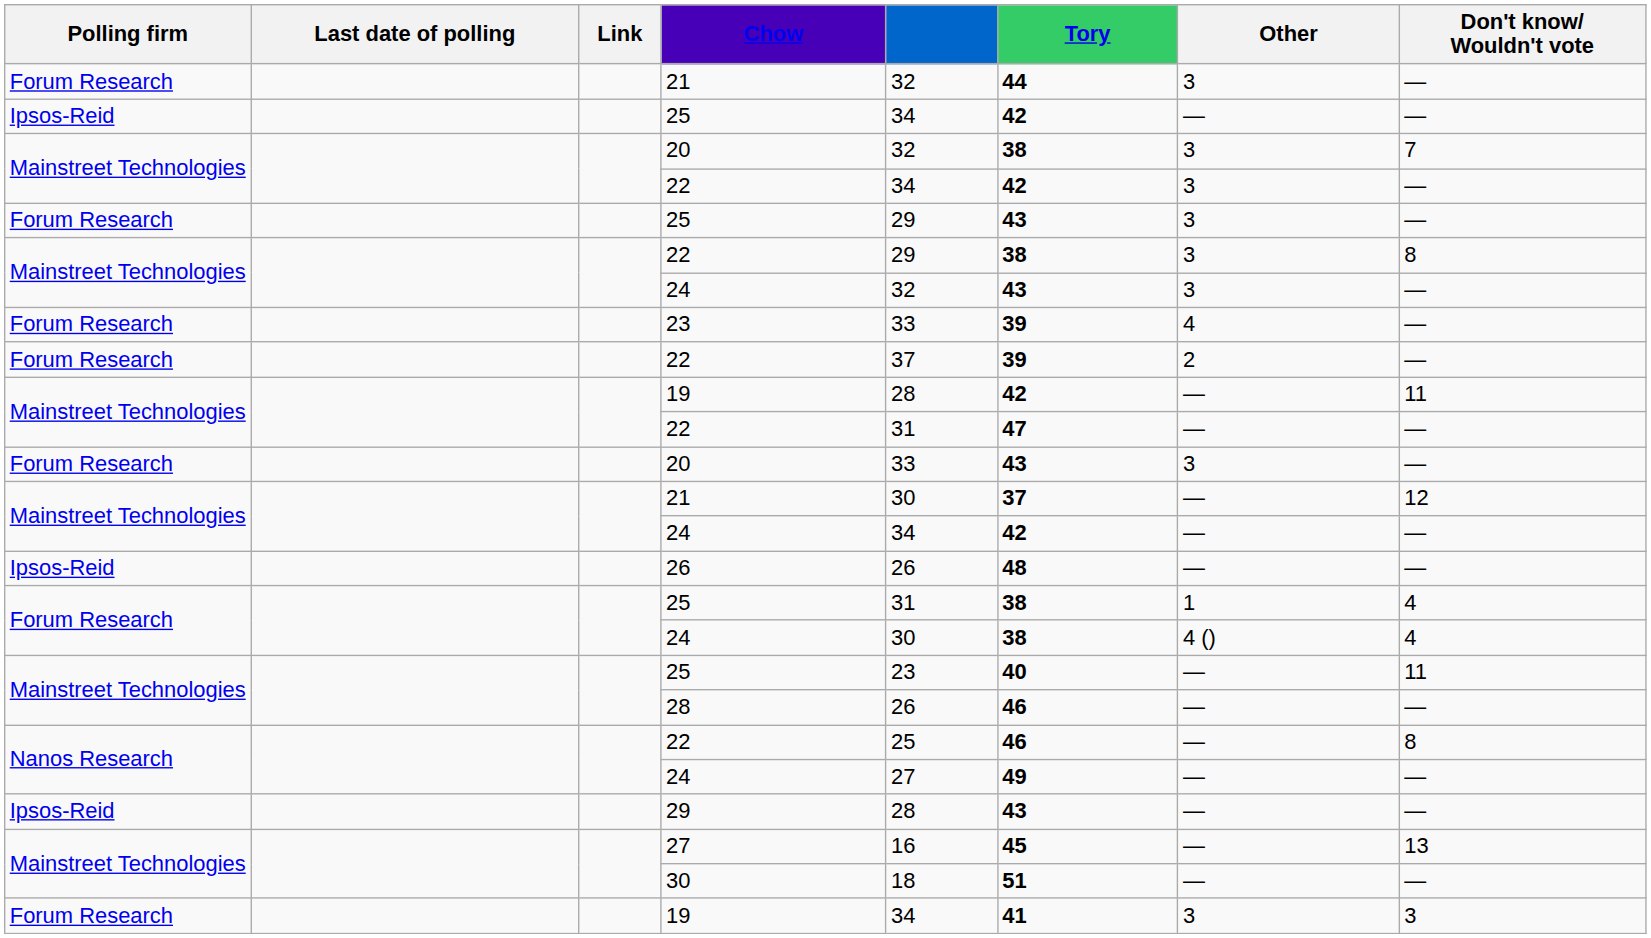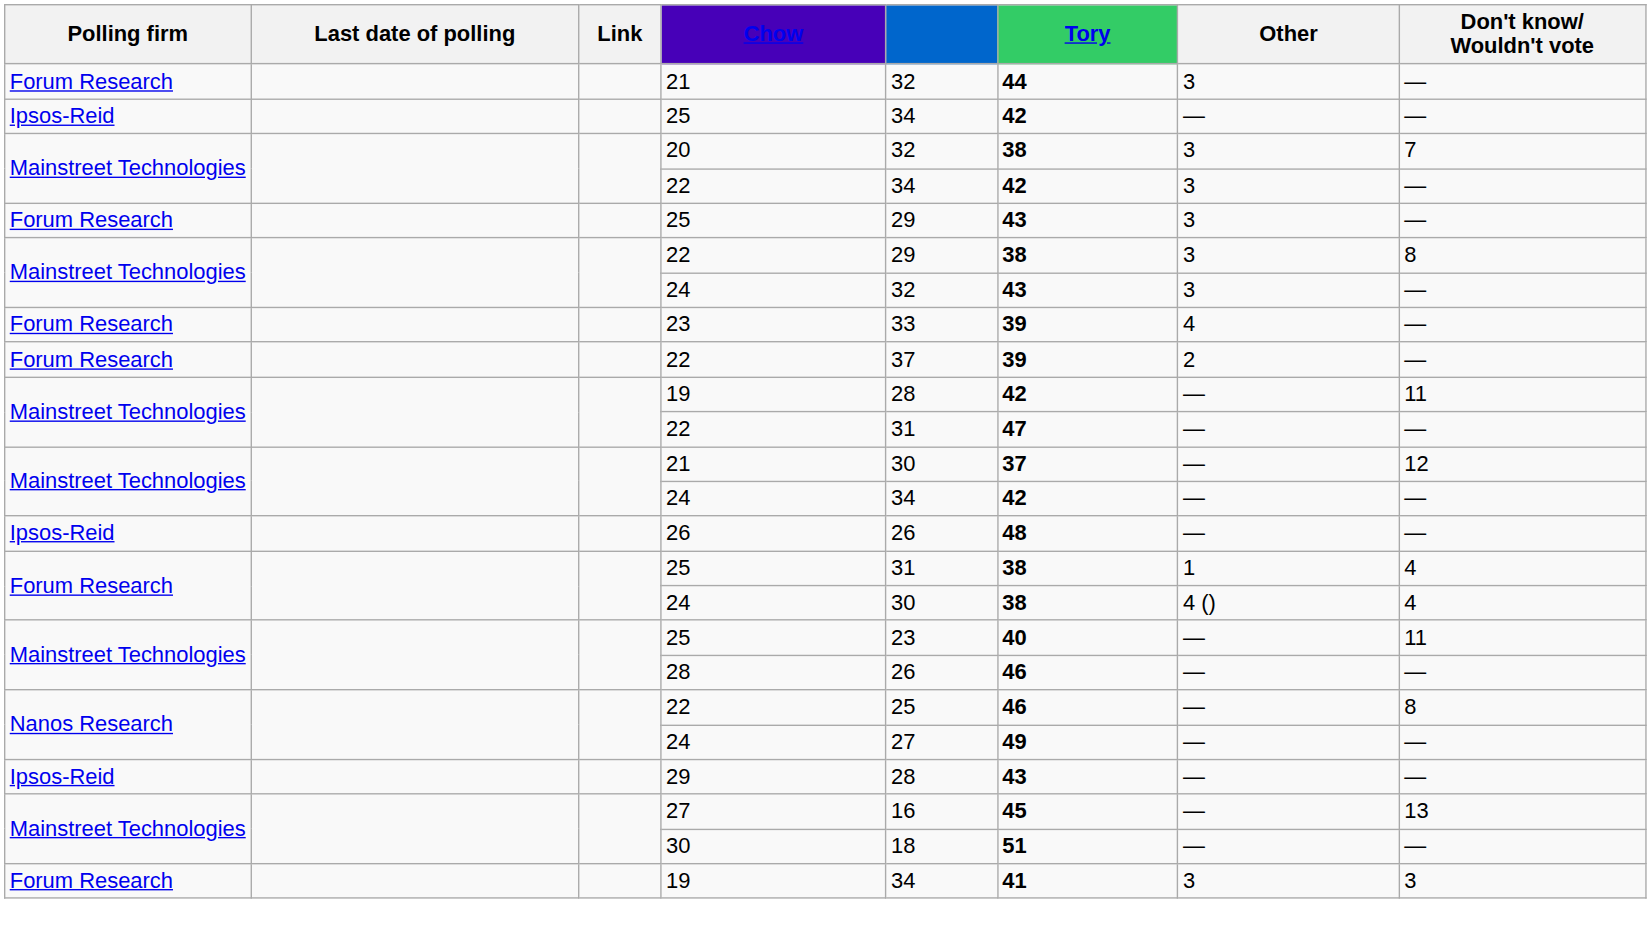- row: (91, 463)
